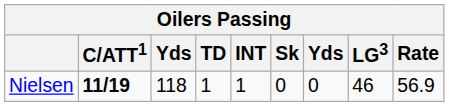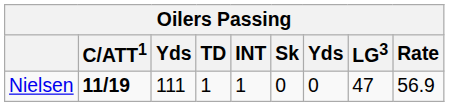(171, 86) 118 -> (171, 86) 111
(363, 86) 46 -> (363, 86) 47
